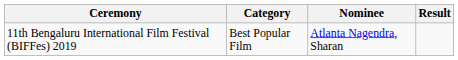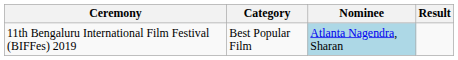(354, 39) no background -> (354, 39) lightblue background
